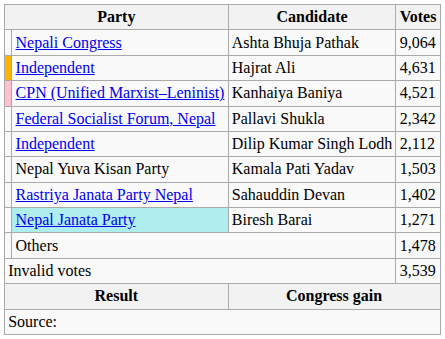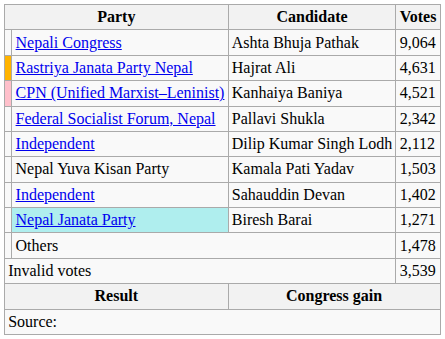(55, 67) Independent -> (104, 67) Rastriya Janata Party Nepal
(104, 194) Rastriya Janata Party Nepal -> (55, 194) Independent
